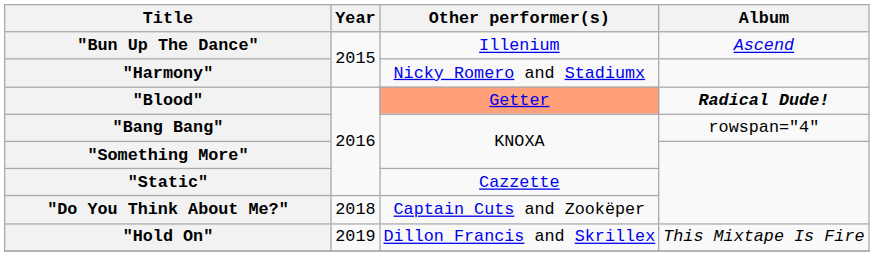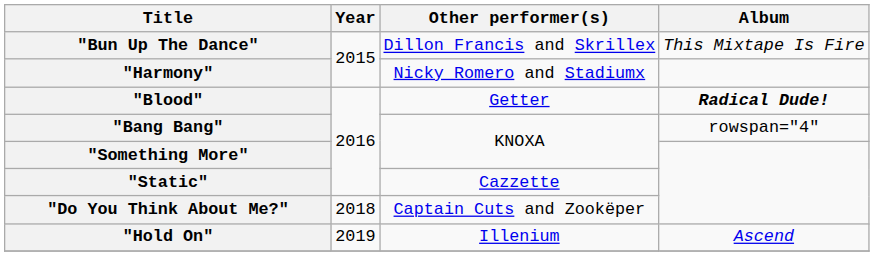(519, 46) Illenium -> (519, 46) Dillon Francis and Skrillex
(764, 46) Ascend -> (764, 46) This Mixtape Is Fire
(519, 100) lightsalmon background -> (519, 100) no background
(519, 237) Dillon Francis and Skrillex -> (519, 237) Illenium
(764, 237) This Mixtape Is Fire -> (764, 237) Ascend
